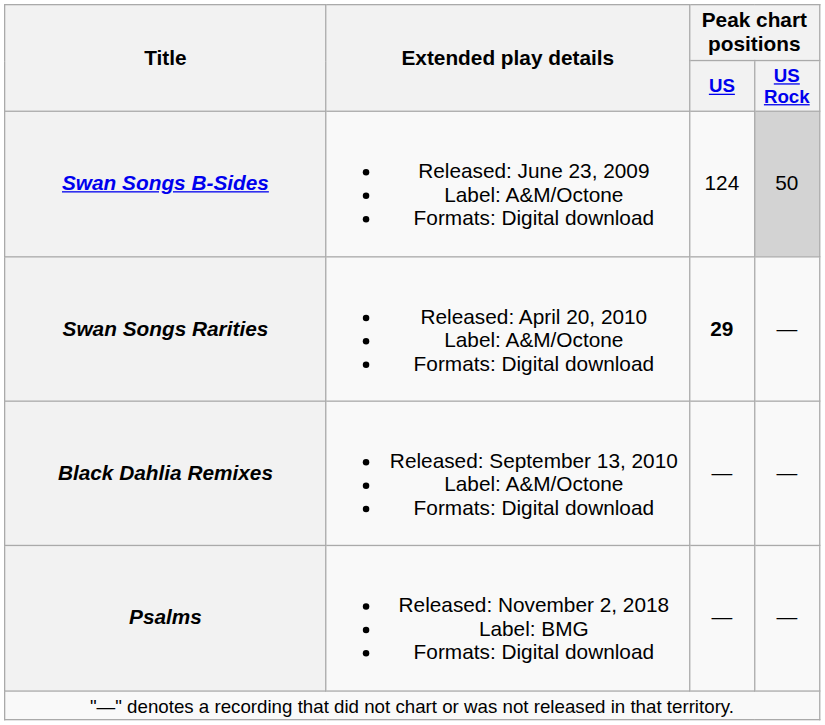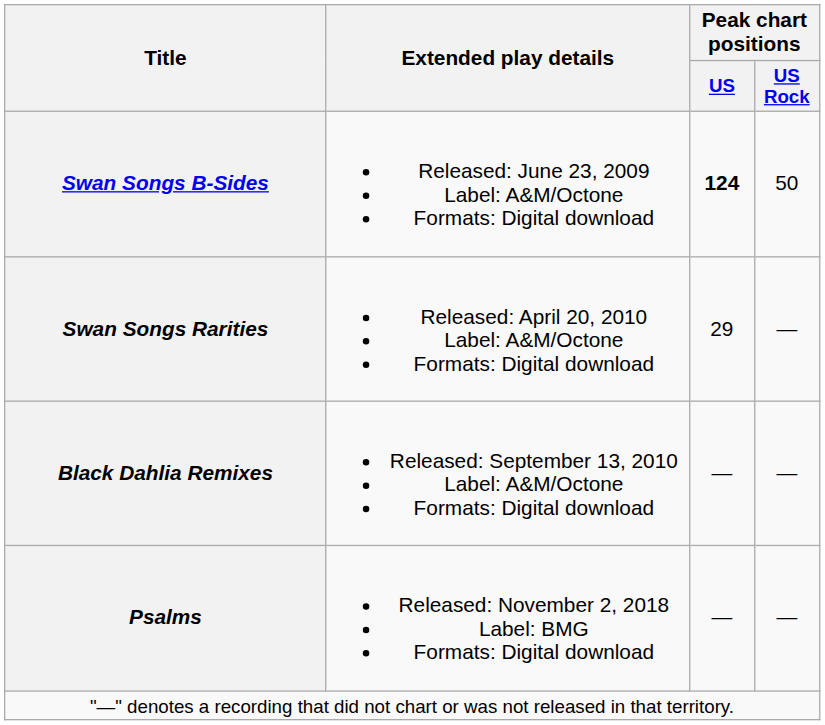(722, 183) normal -> (722, 183) bold
(787, 183) lightgrey background -> (787, 183) no background
(722, 328) bold -> (722, 328) normal
